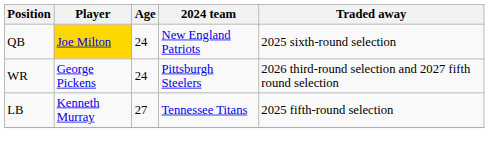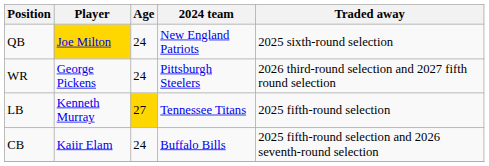(141, 110) no background -> (140, 110) gold background
+ row: (16, 144)
